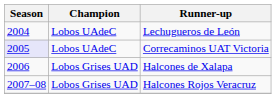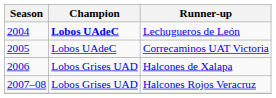(84, 31) normal -> (85, 31) bold
(18, 48) lavender background -> (18, 48) no background
